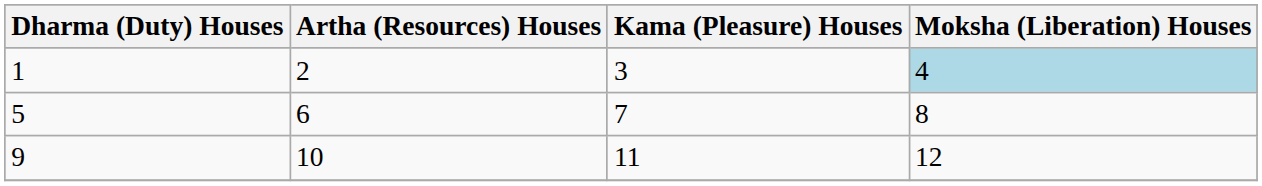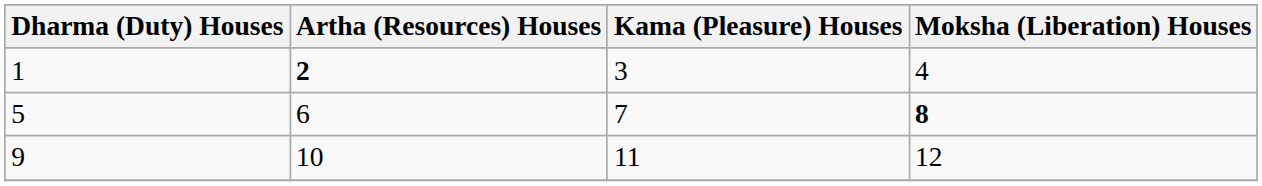(303, 69) normal -> (303, 69) bold
(922, 69) lightblue background -> (922, 69) no background
(922, 113) normal -> (922, 113) bold
